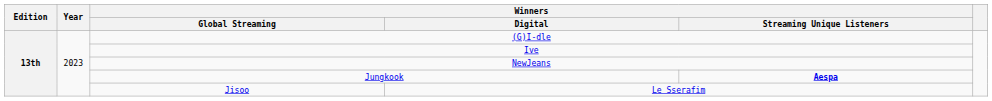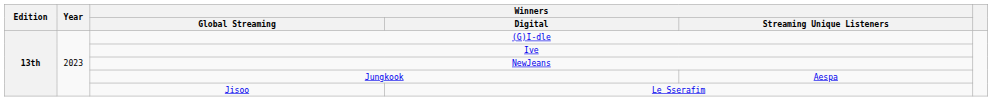(826, 77) bold -> (826, 77) normal
